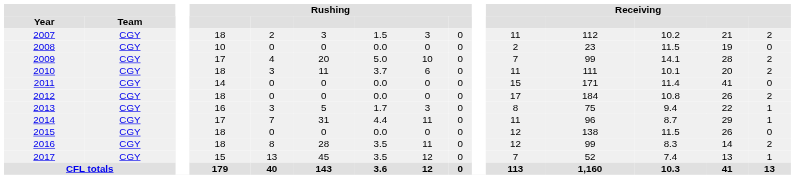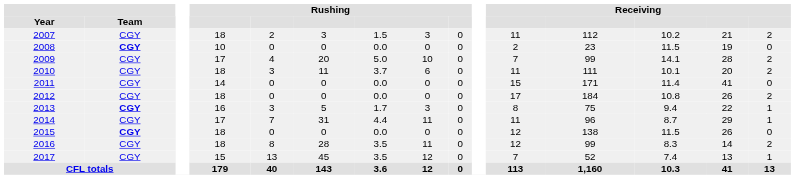(130, 46) normal -> (130, 46) bold
(130, 107) normal -> (130, 107) bold
(130, 132) normal -> (130, 132) bold
